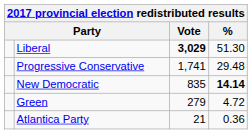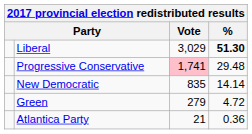(192, 48) bold -> (192, 48) normal
(231, 48) normal -> (231, 48) bold
(192, 66) no background -> (192, 66) pink background
(231, 84) bold -> (231, 84) normal
